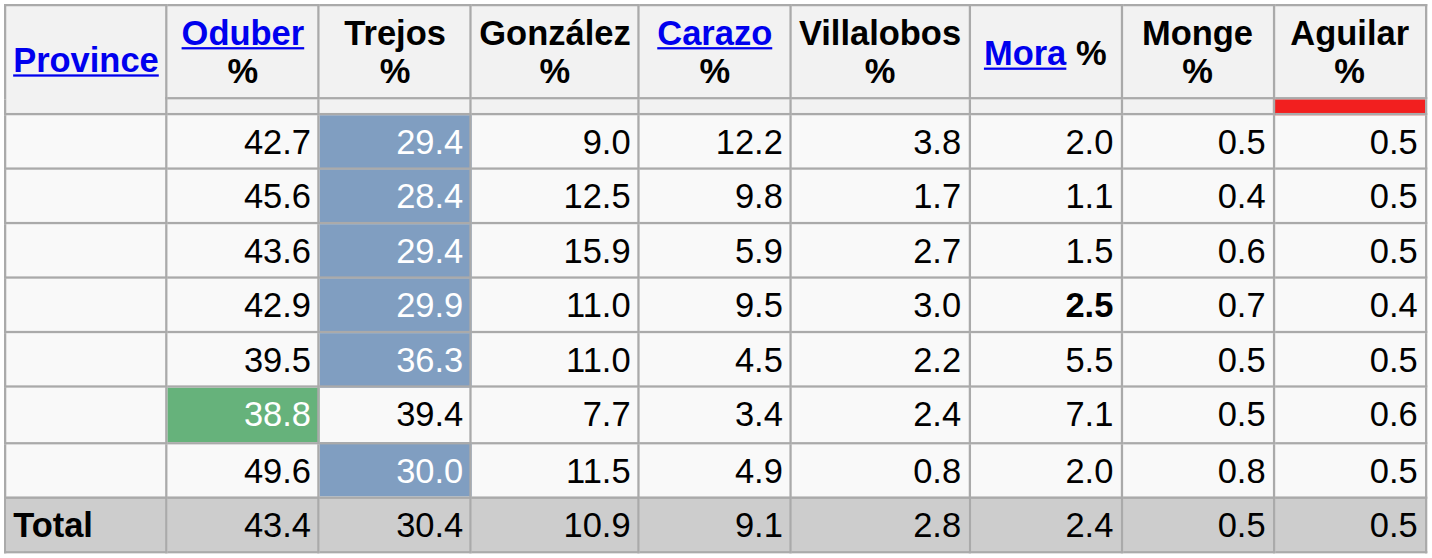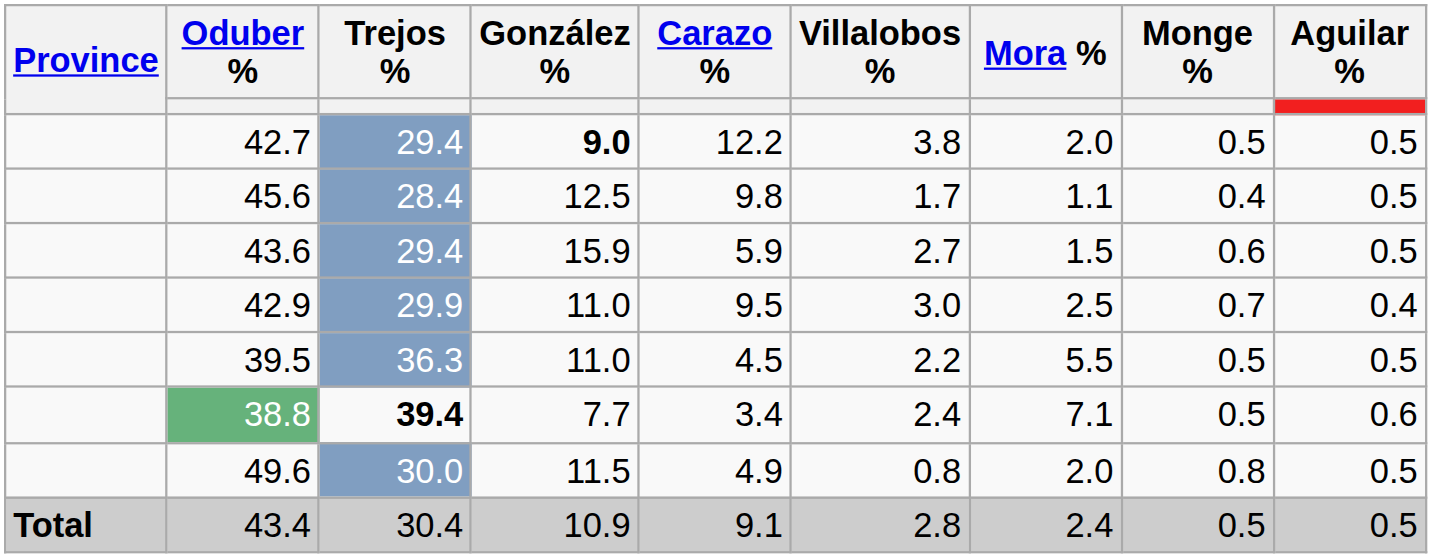(607, 142) normal -> (607, 142) bold
(1089, 306) bold -> (1089, 306) normal
(430, 415) normal -> (430, 415) bold
